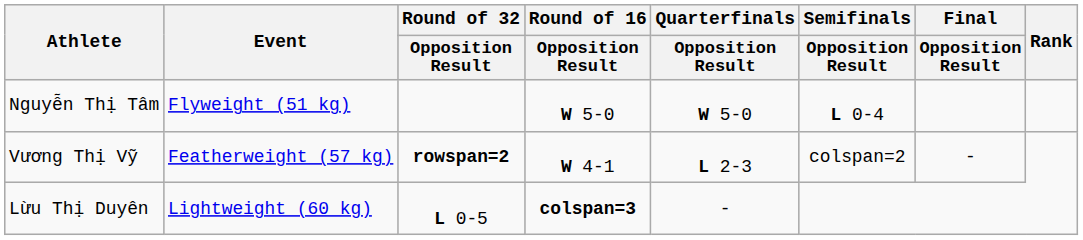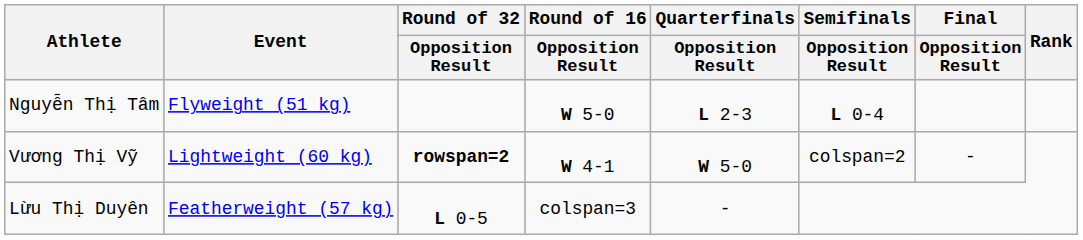(725, 116) W 5-0 -> (725, 116) L 2-3
(281, 157) Featherweight (57 kg) -> (270, 157) Lightweight (60 kg)
(725, 168) L 2-3 -> (725, 168) W 5-0
(270, 208) Lightweight (60 kg) -> (281, 208) Featherweight (57 kg)
(588, 208) bold -> (588, 208) normal
